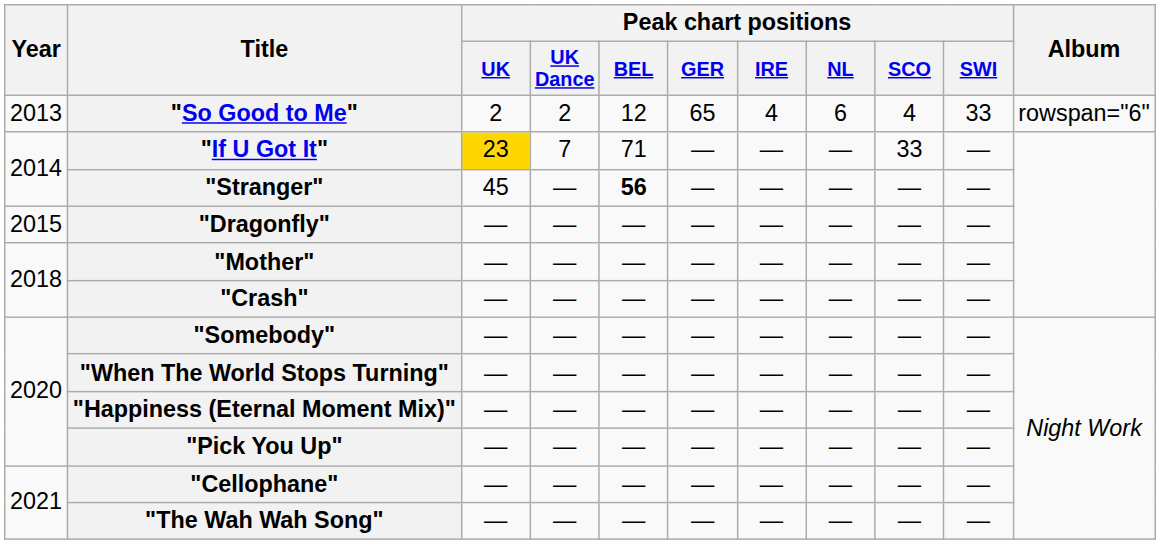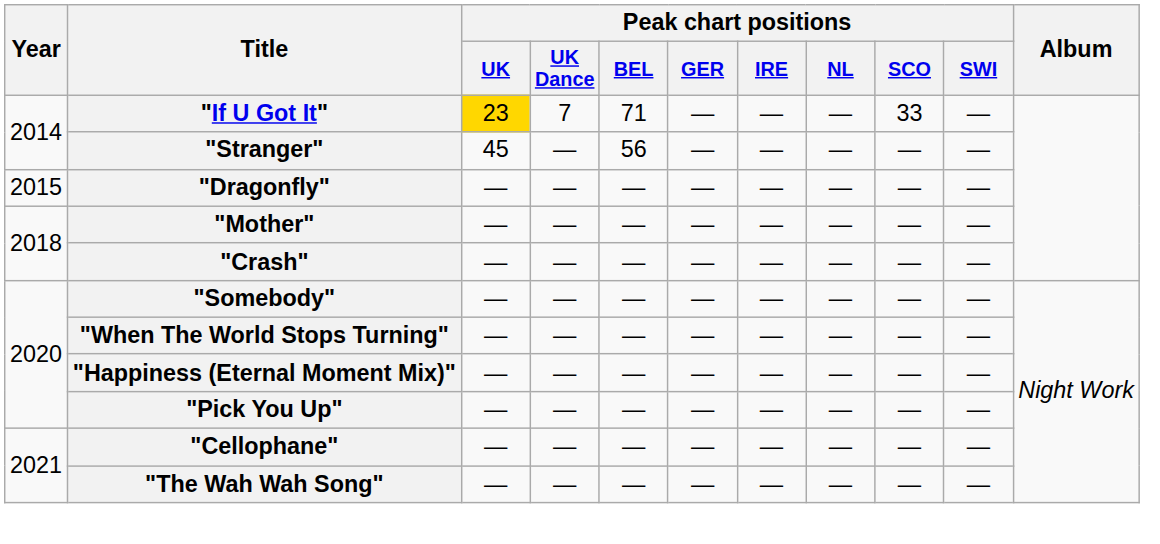- row: (264, 113)
(634, 187) bold -> (634, 150) normal
